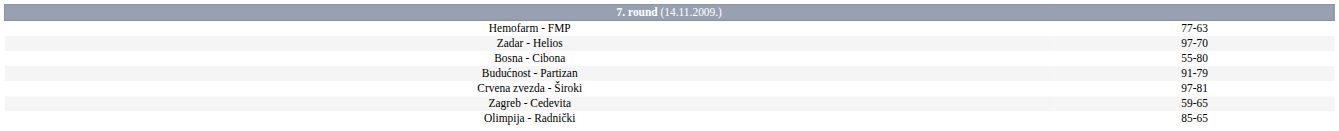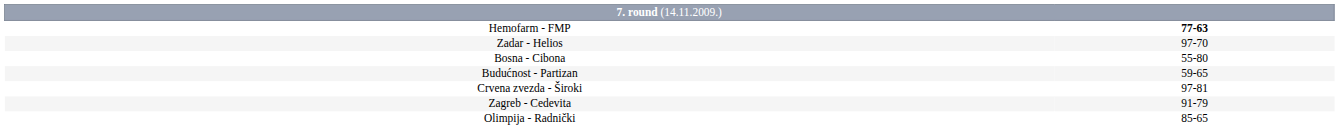(1195, 28) normal -> (1195, 28) bold
(1195, 73) 91-79 -> (1195, 73) 59-65
(1195, 104) 59-65 -> (1195, 104) 91-79
